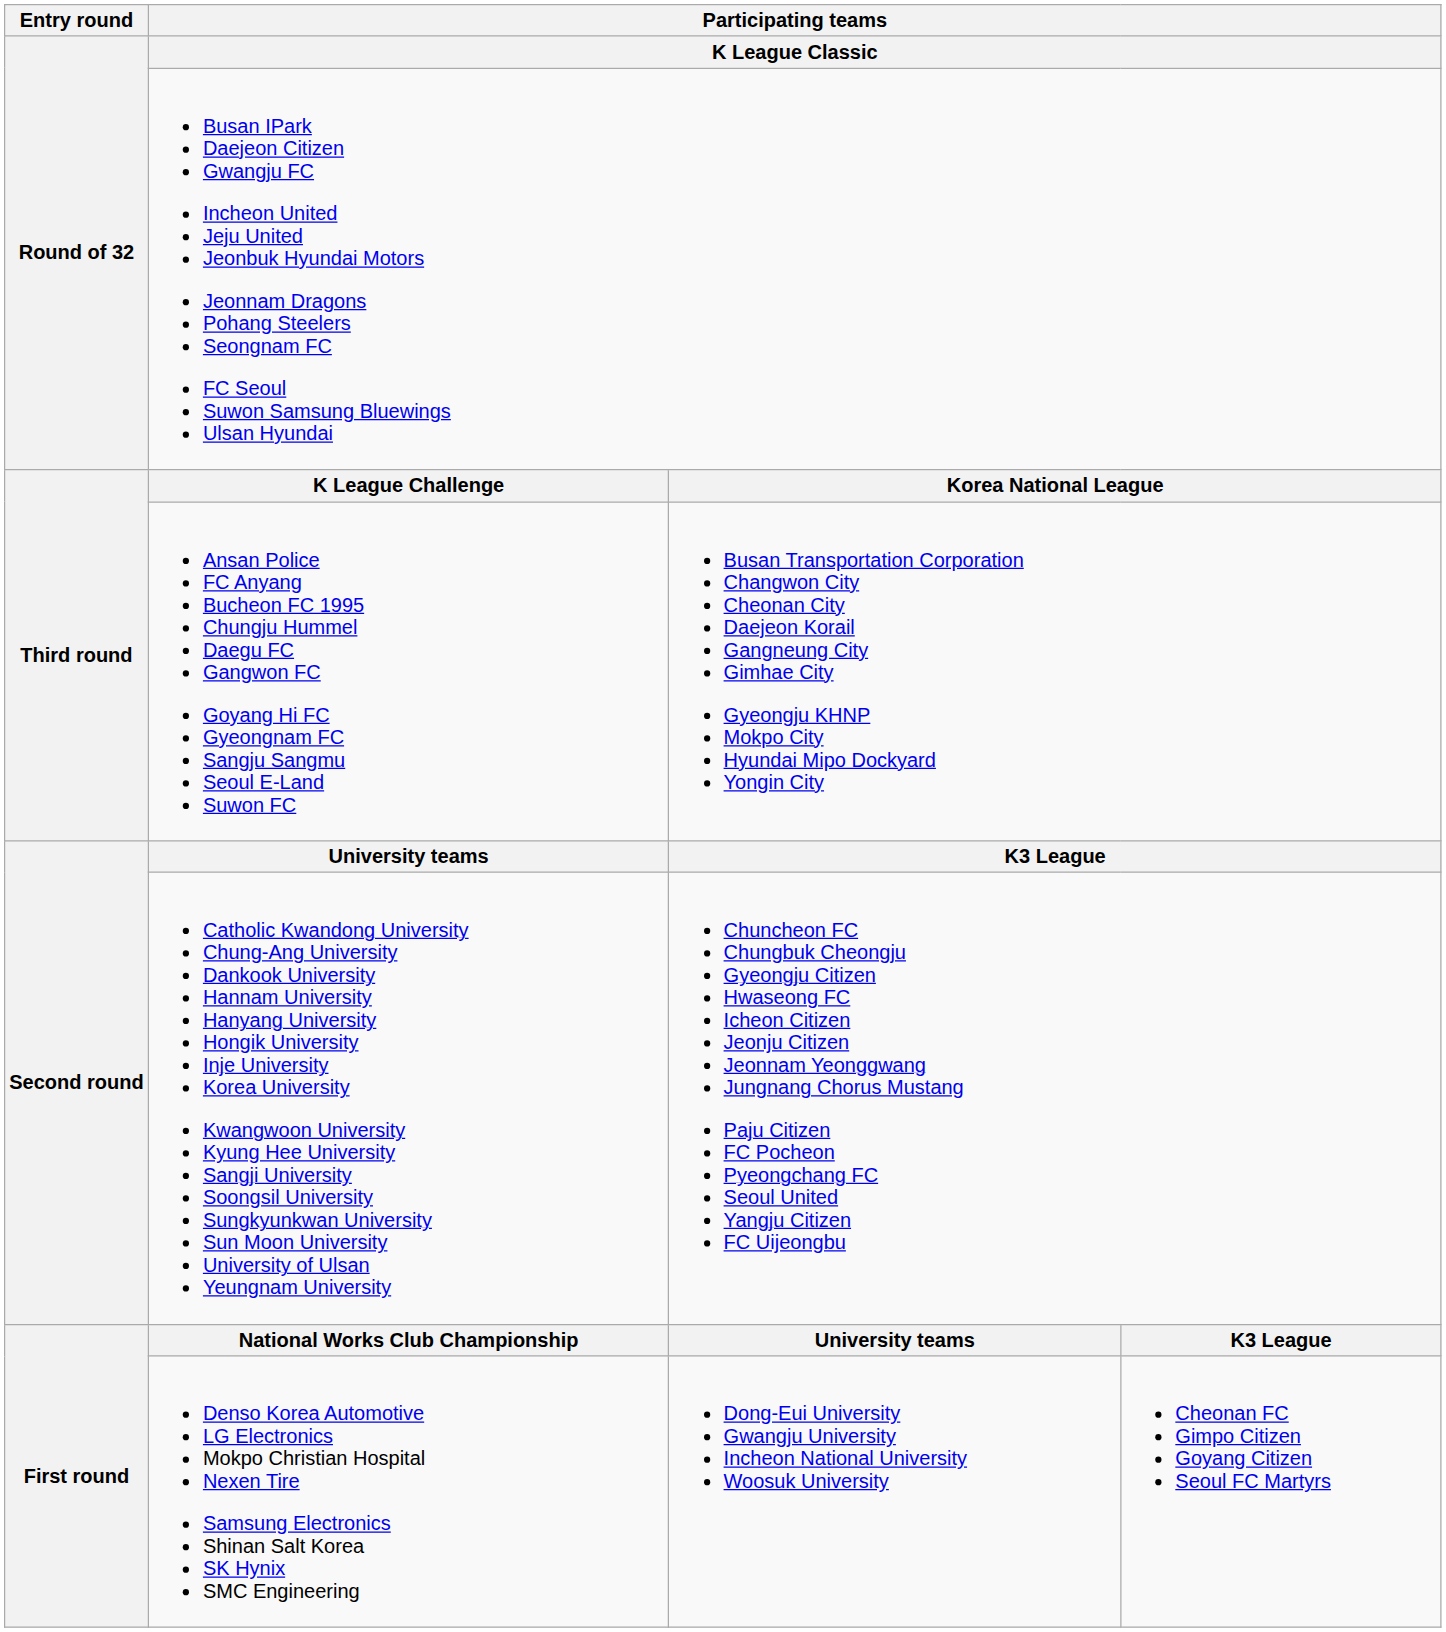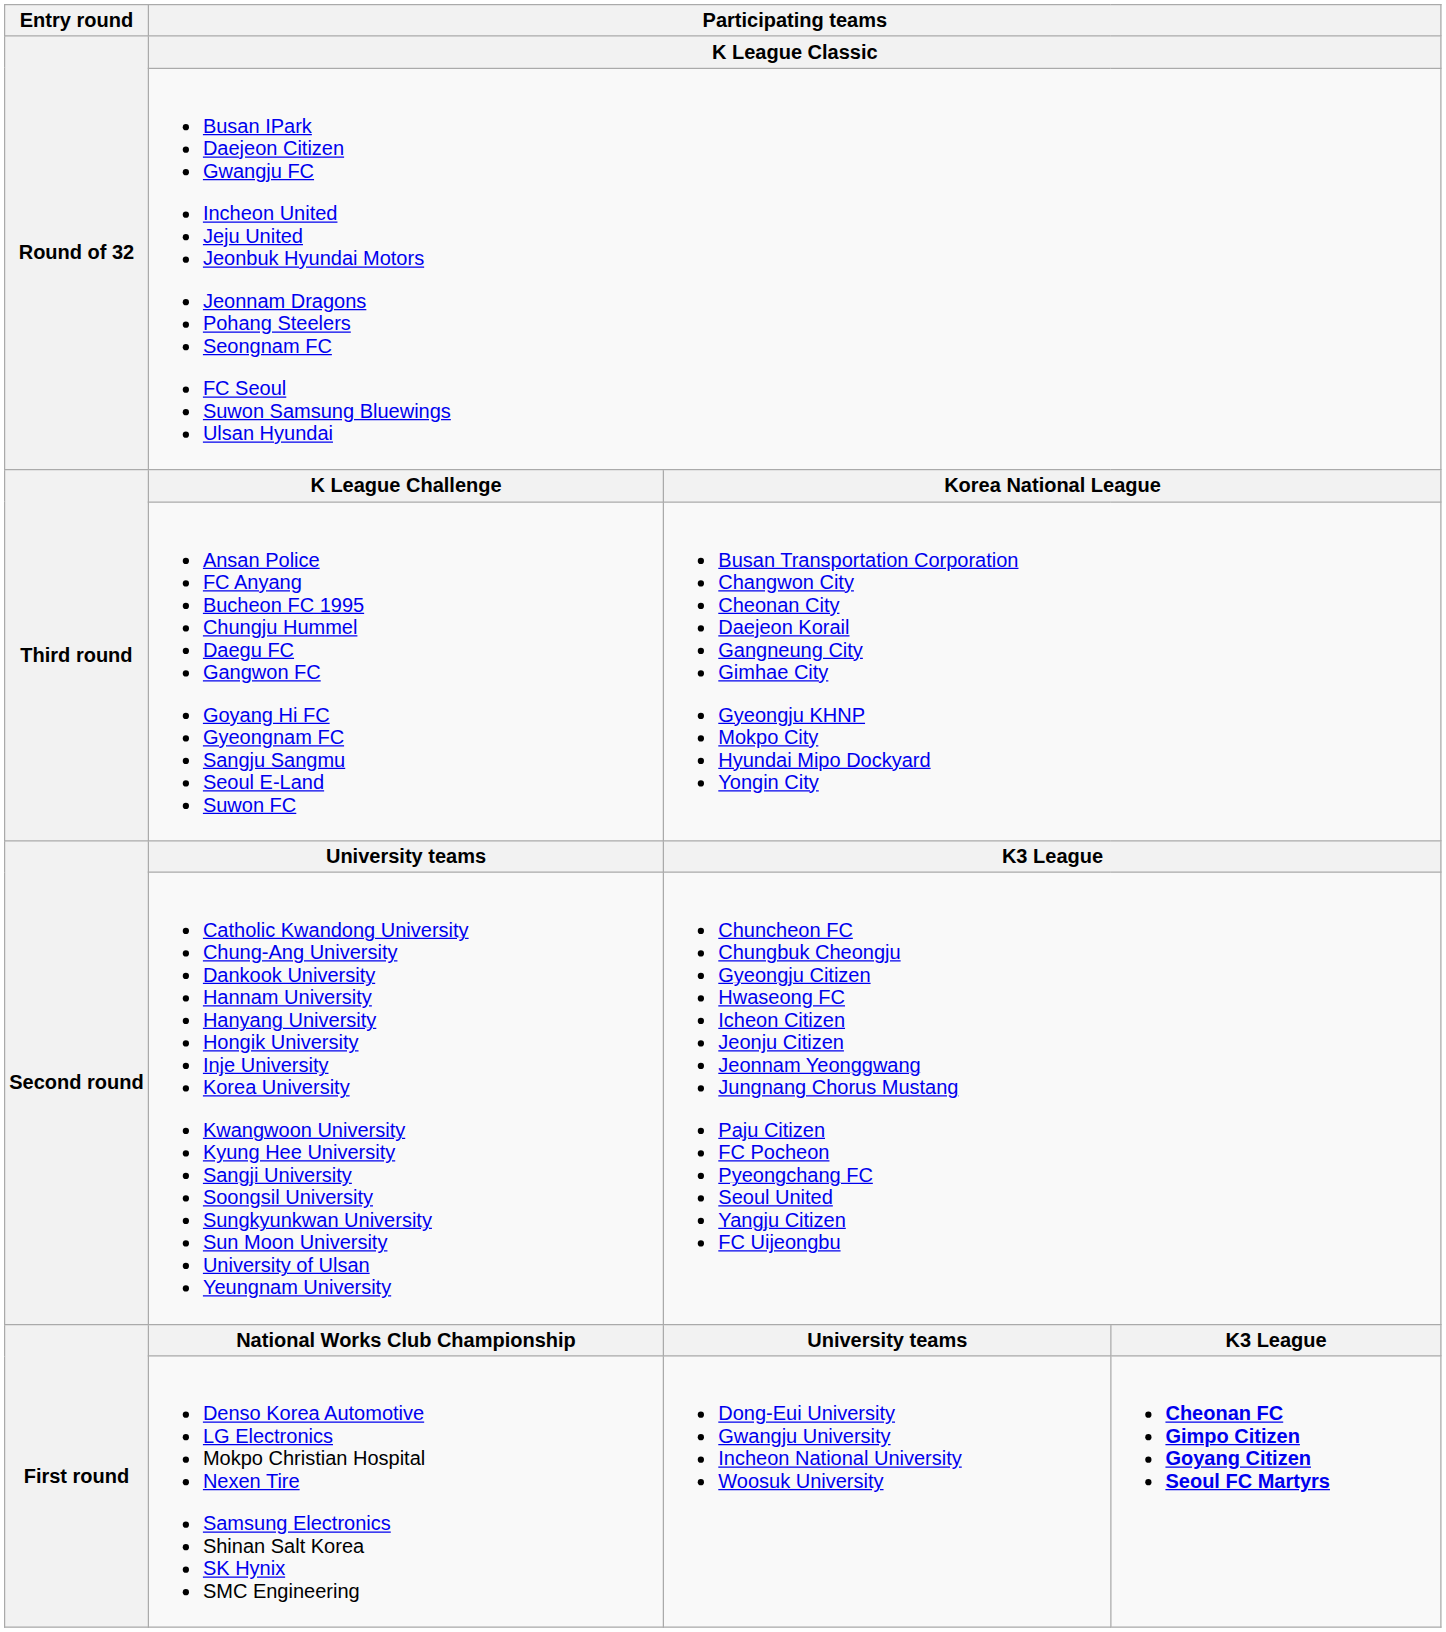(1281, 1448) normal -> (1276, 1448) bold
